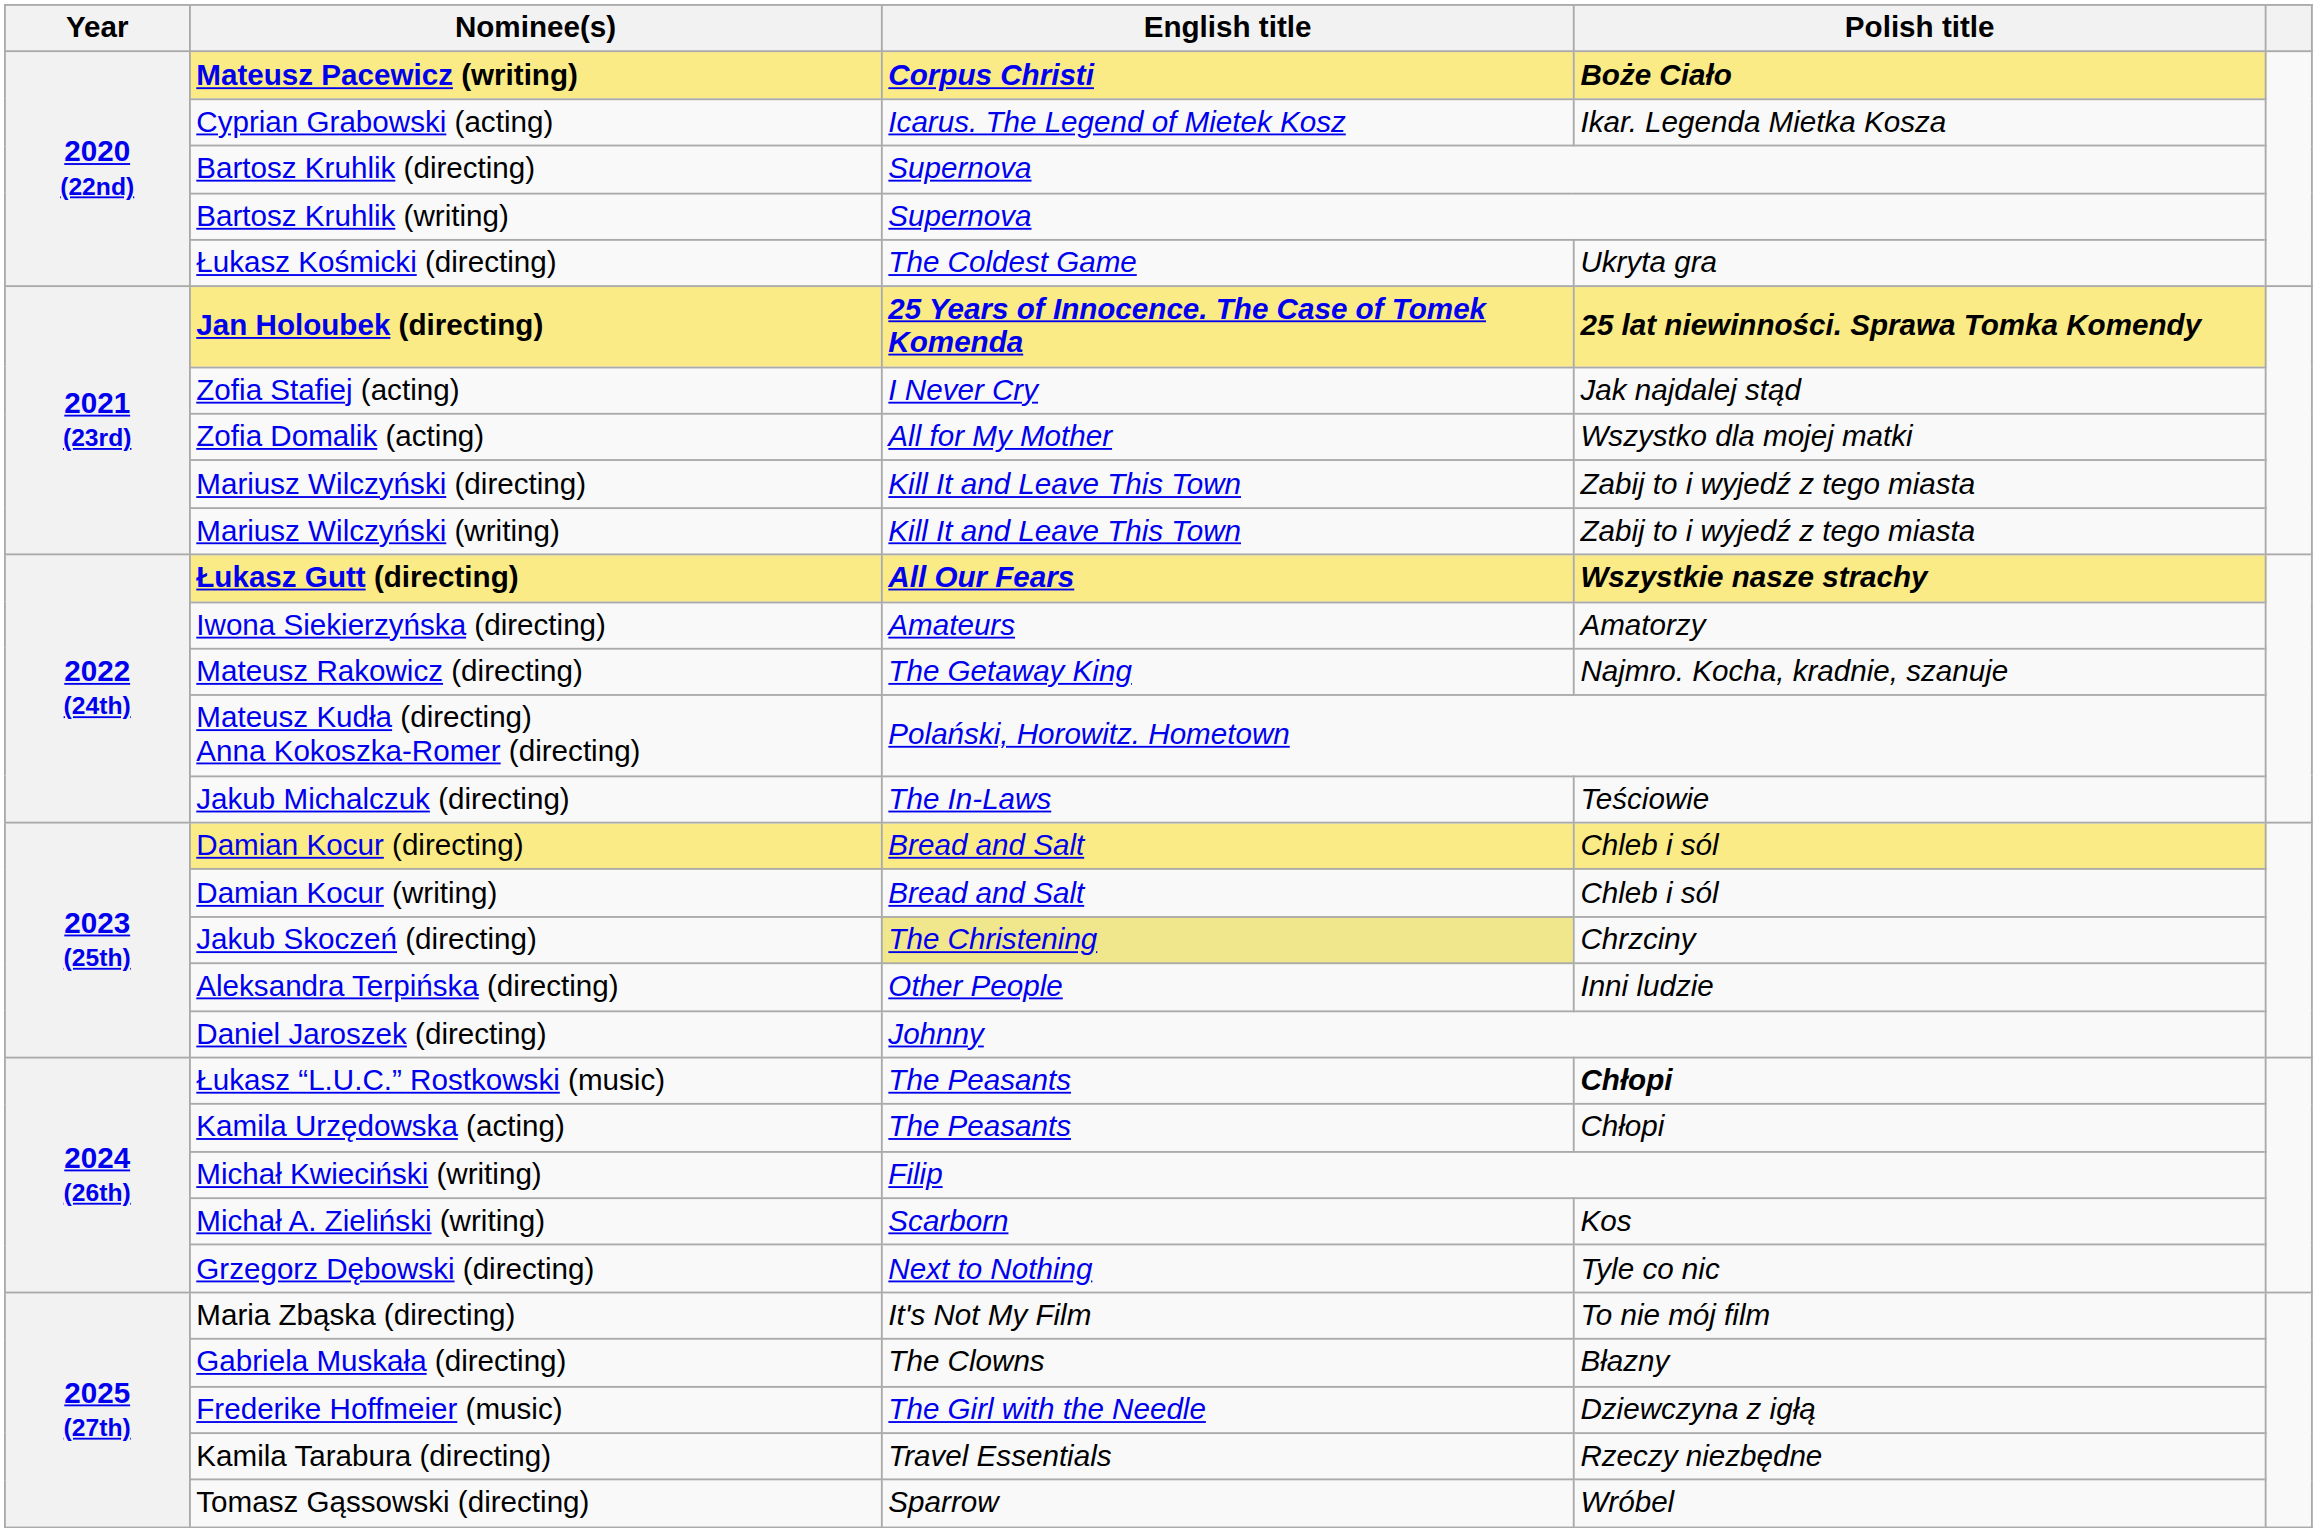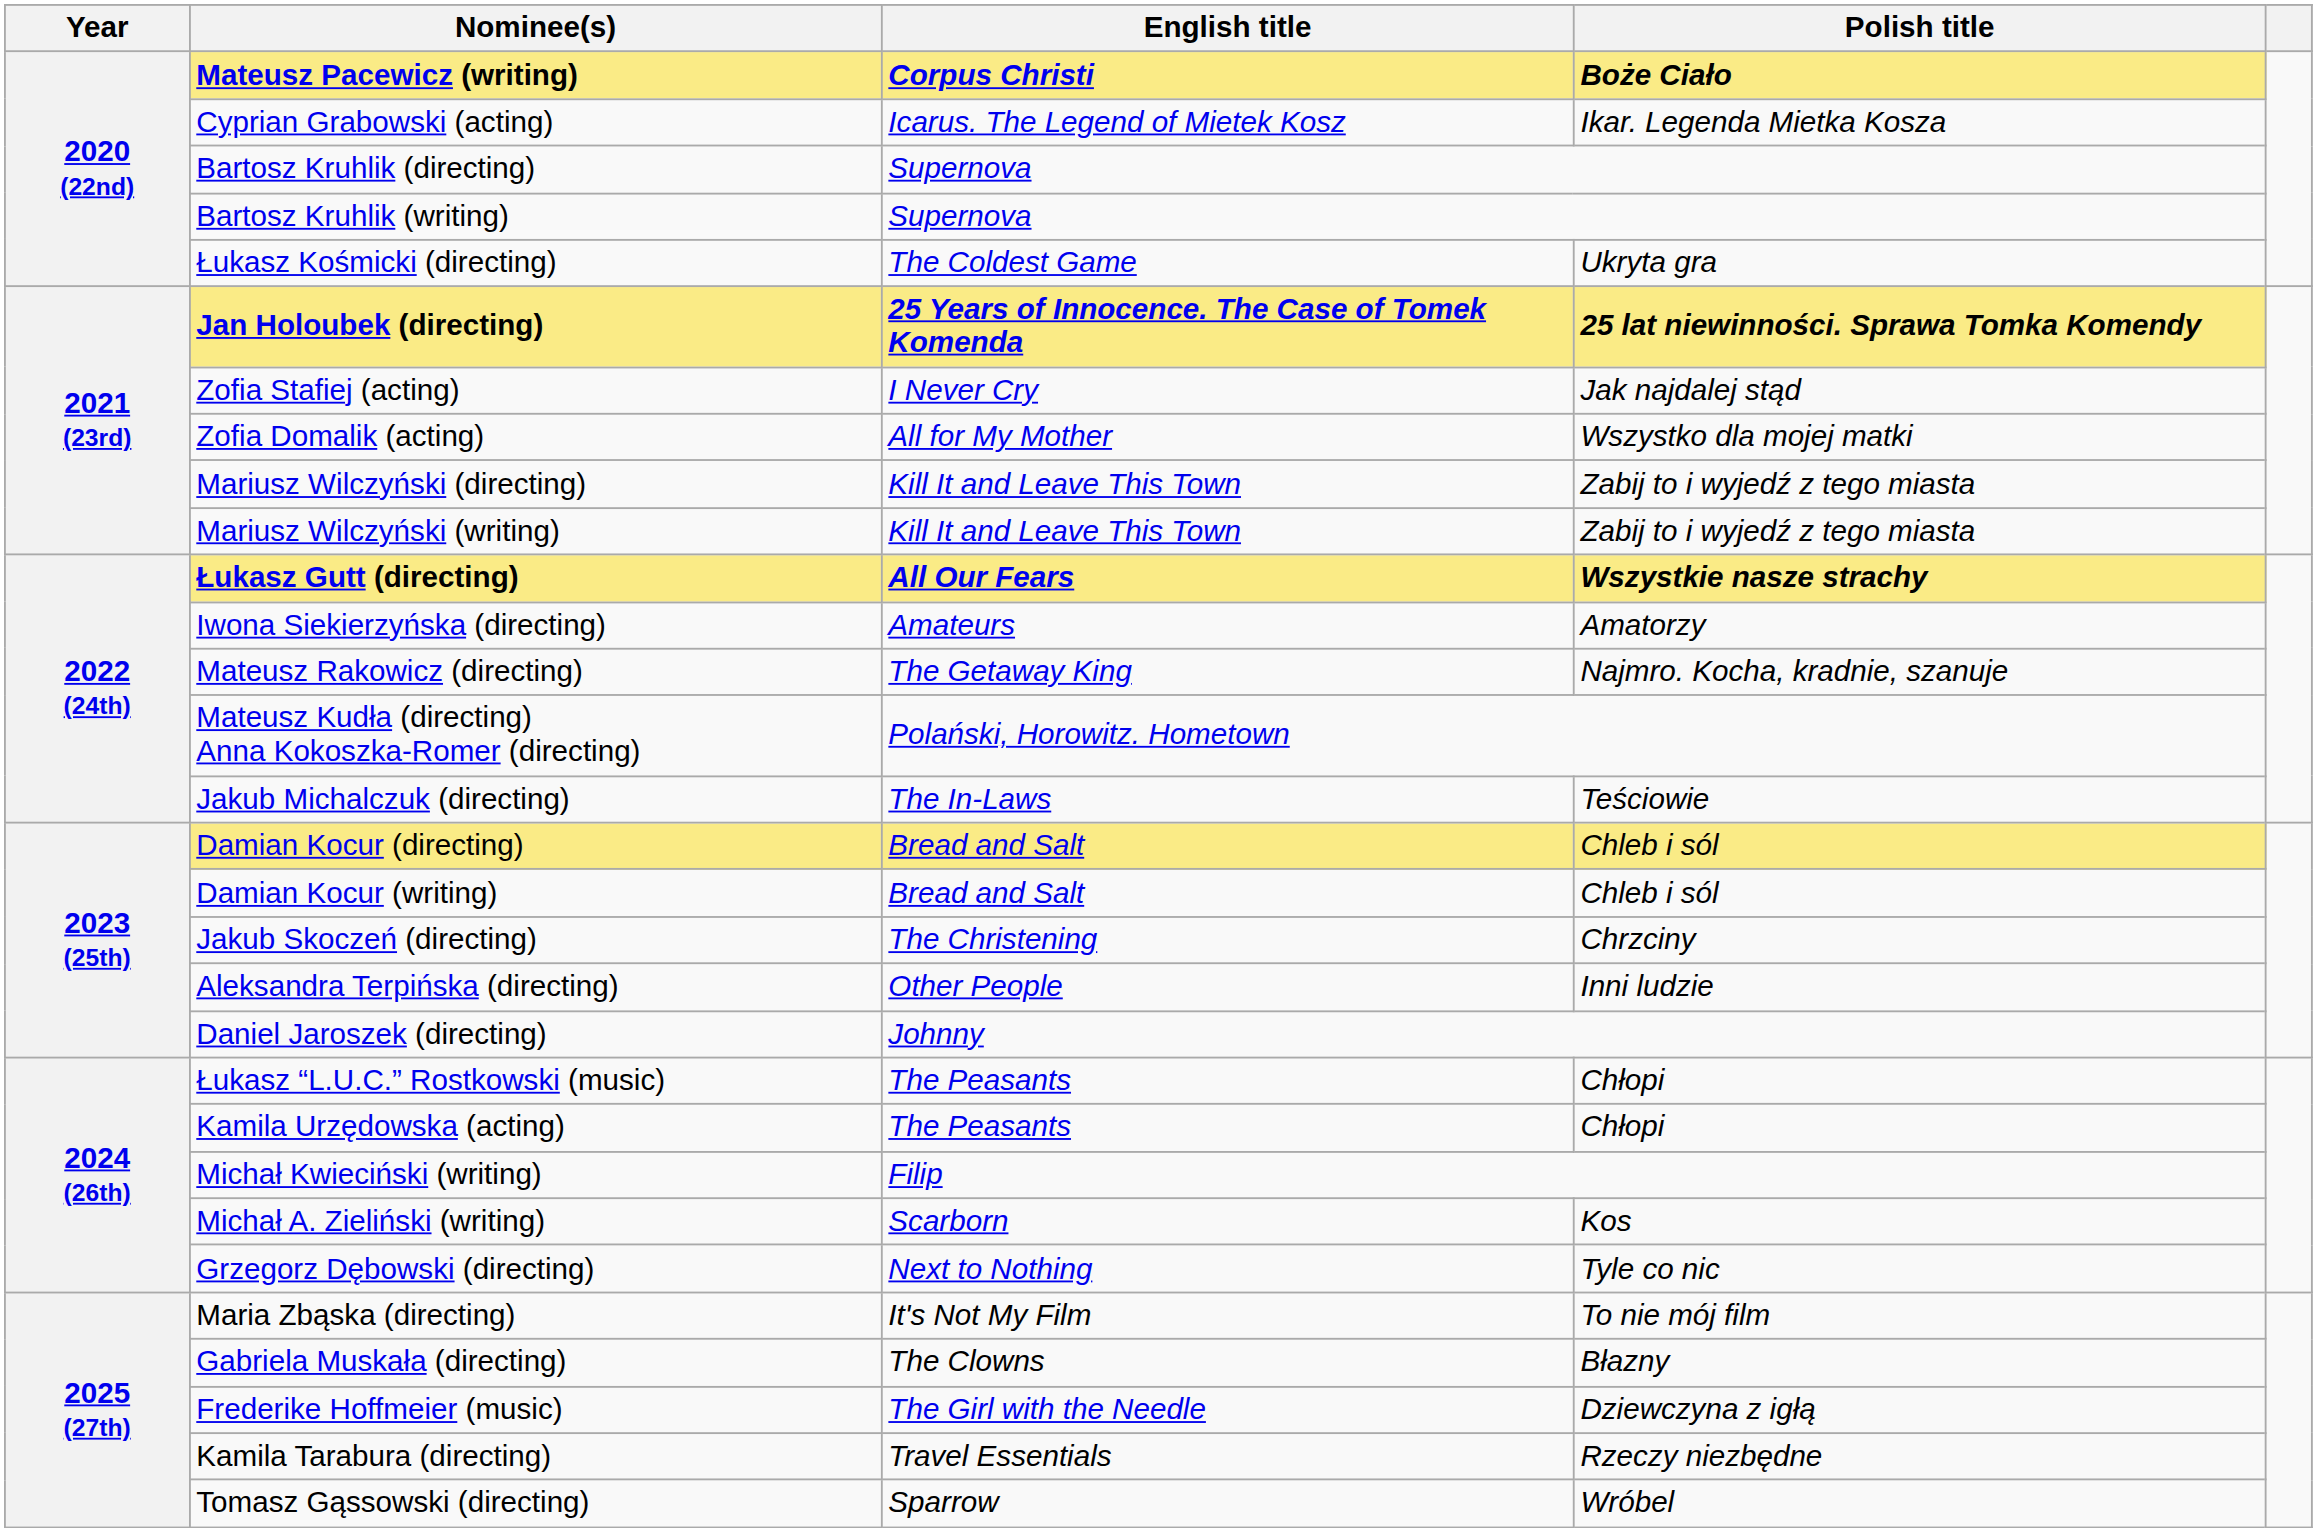(993, 939) khaki background -> (993, 939) no background
(1626, 1080) bold -> (1622, 1080) normal
